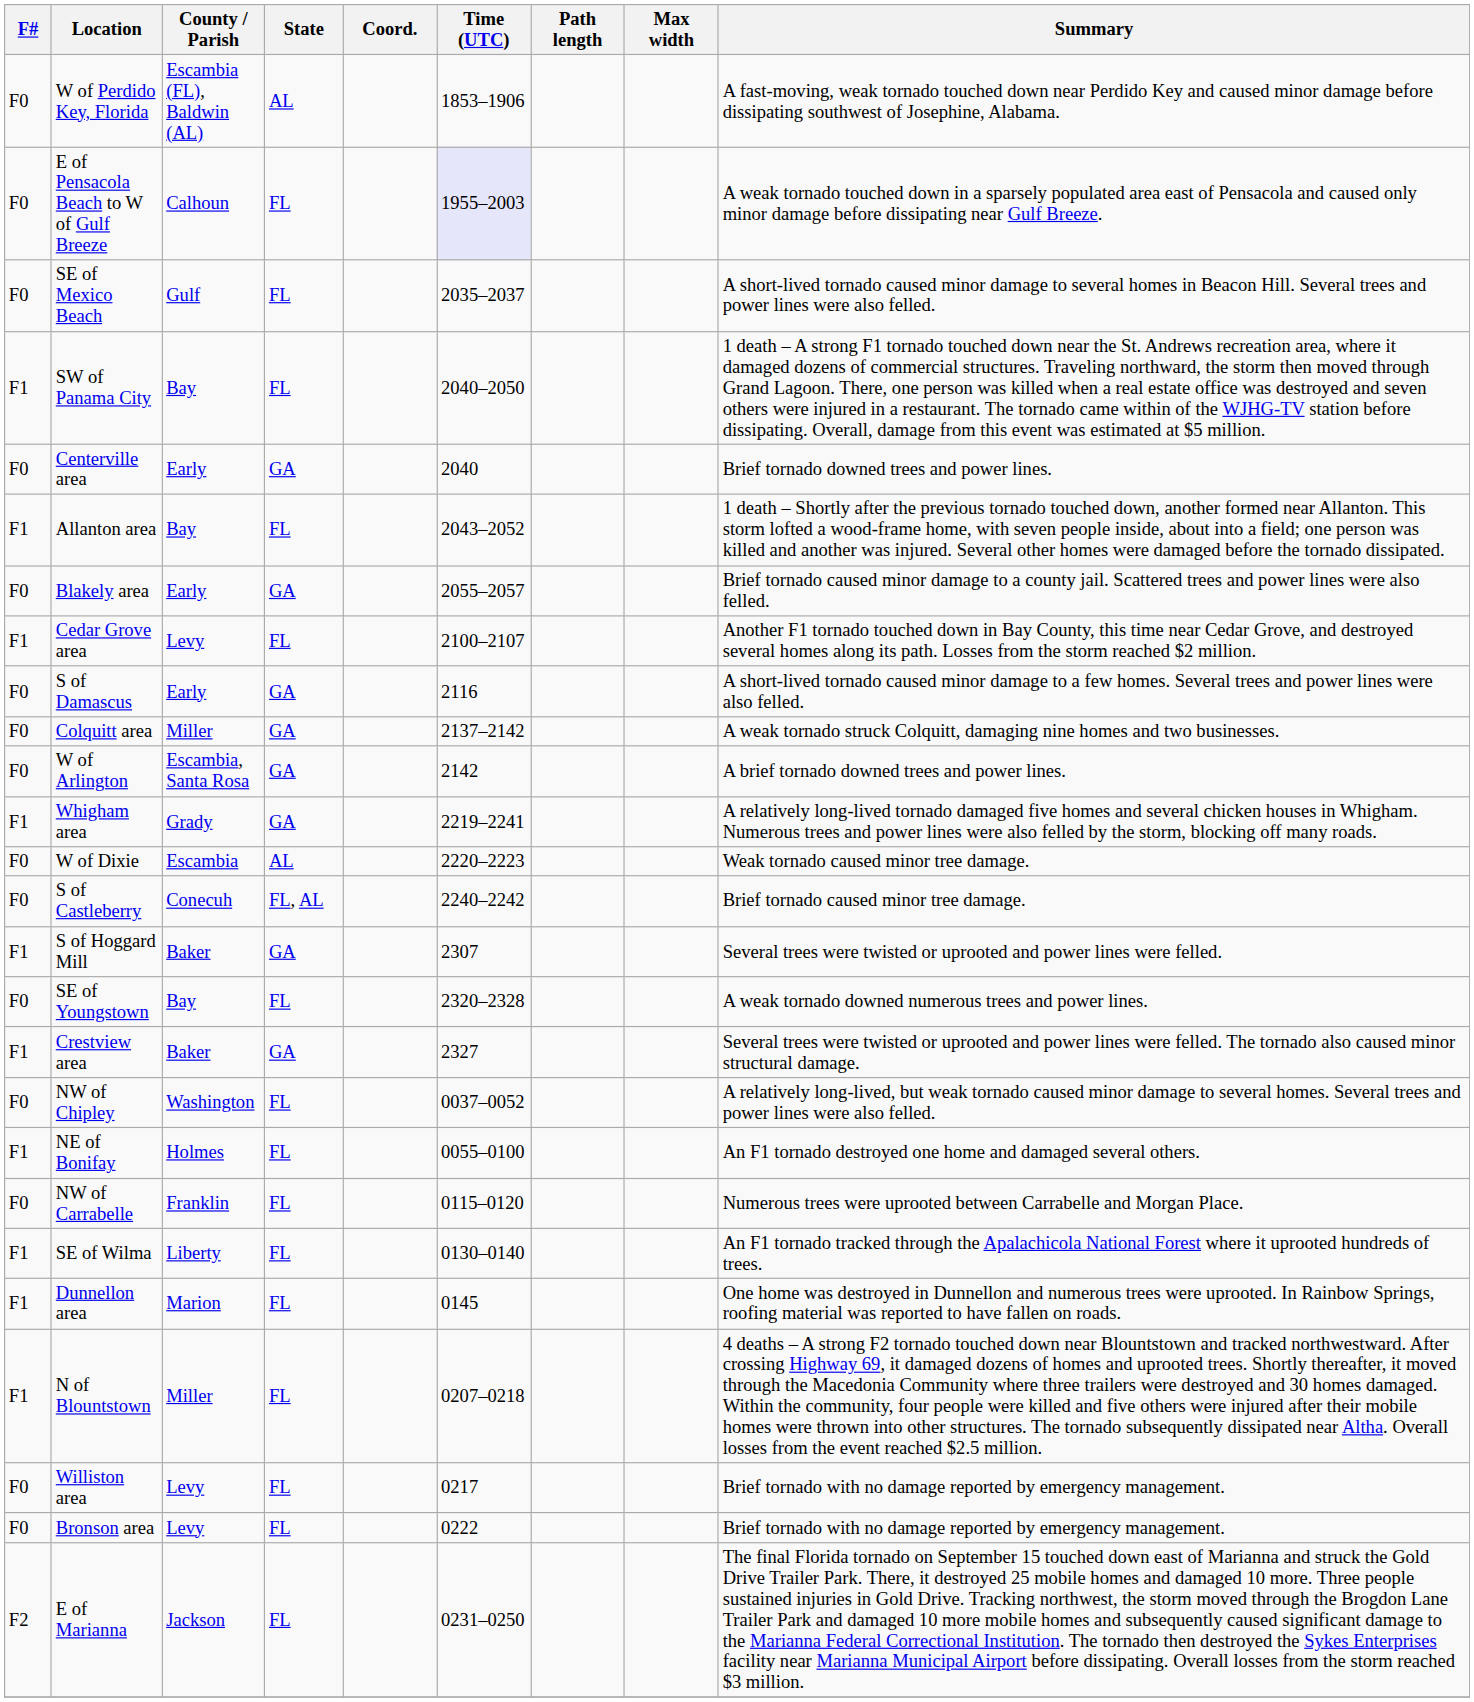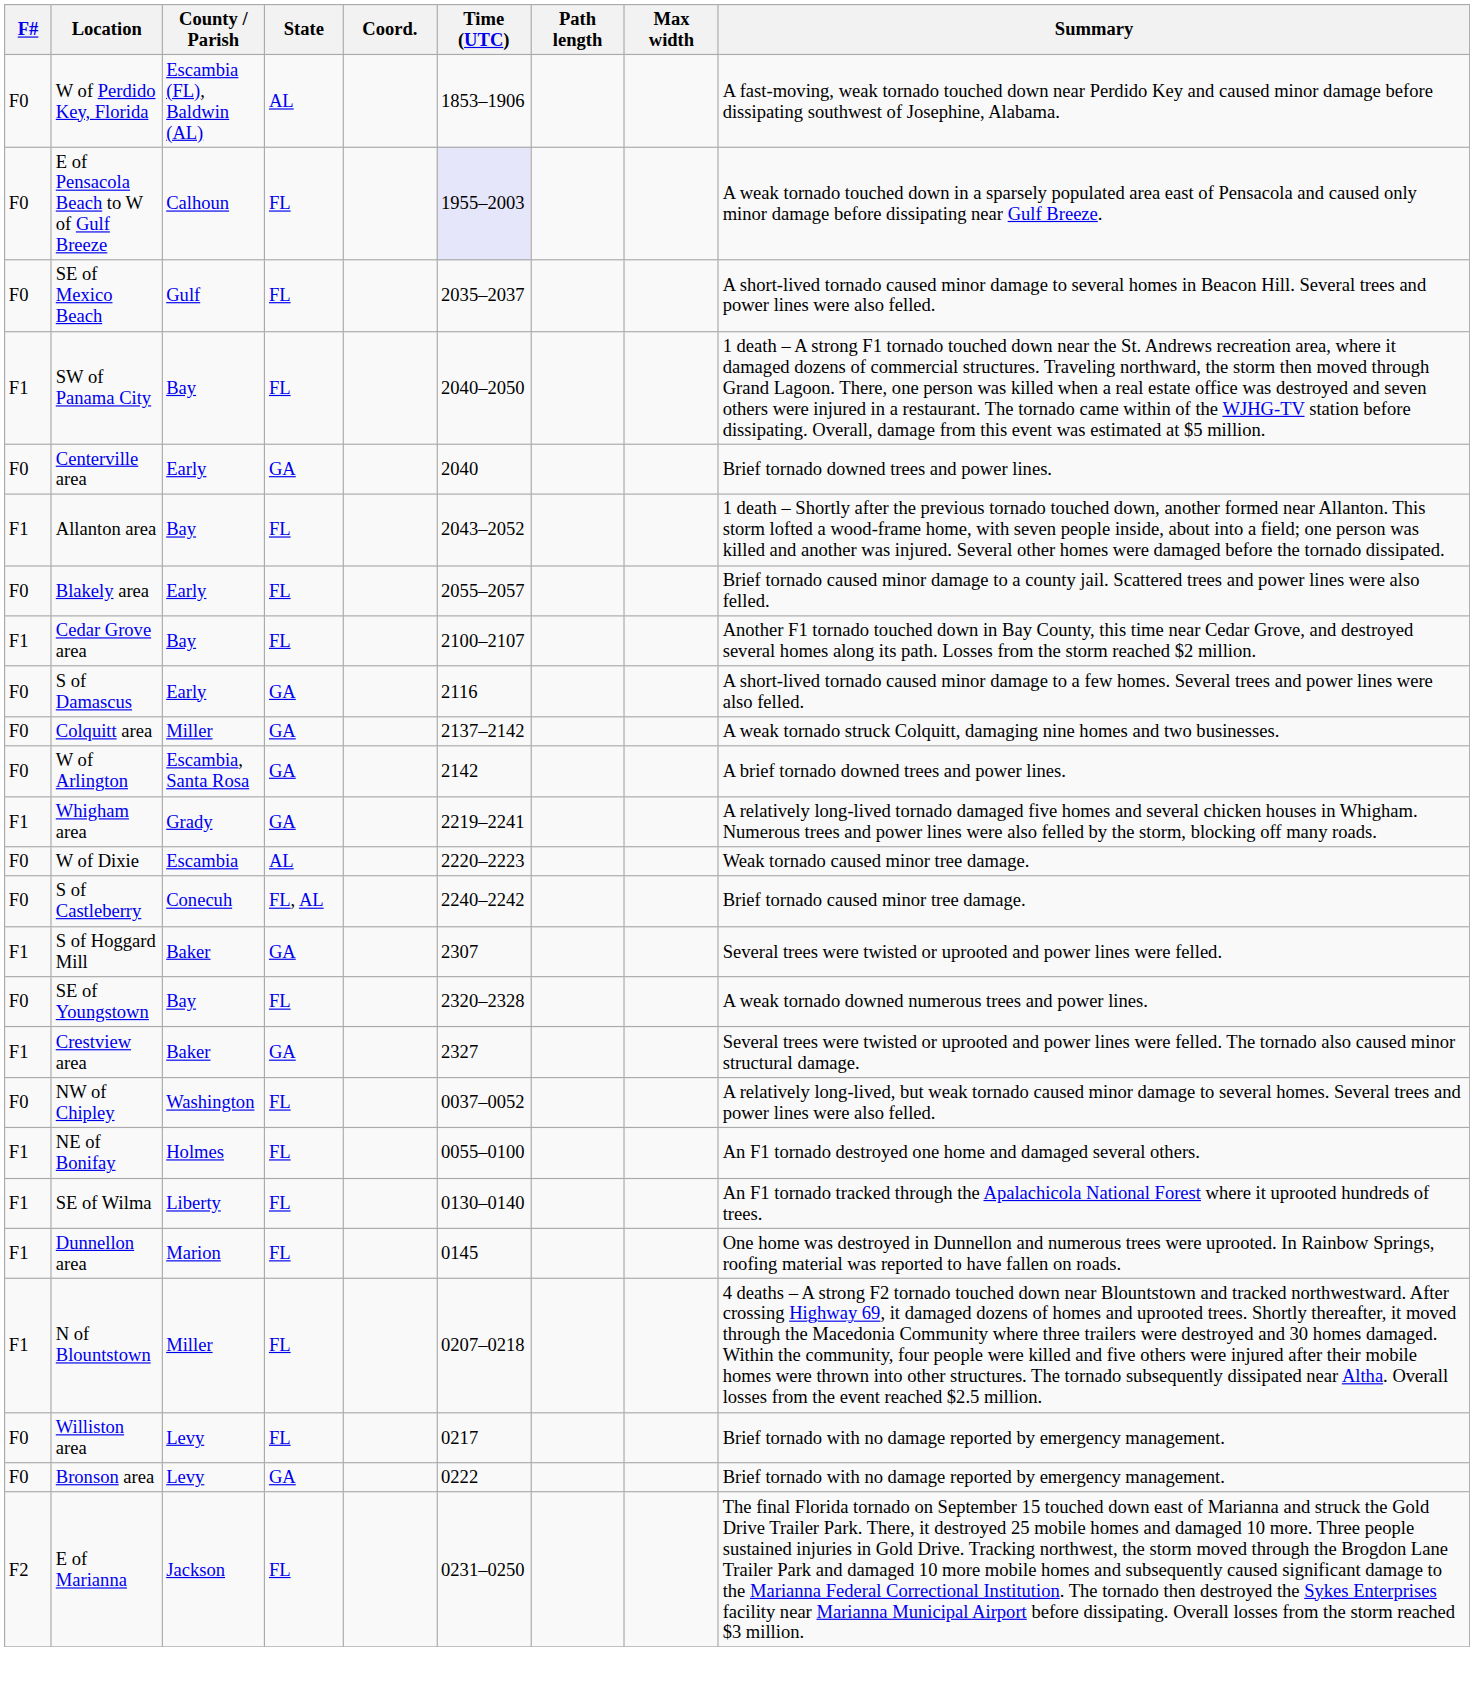(282, 590) GA -> (280, 590) FL
(185, 640) Levy -> (181, 640) Bay
- row: (94, 1202)
(280, 1527) FL -> (282, 1477) GA
